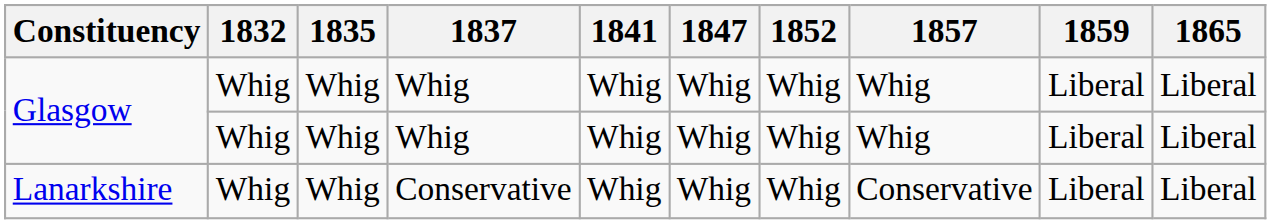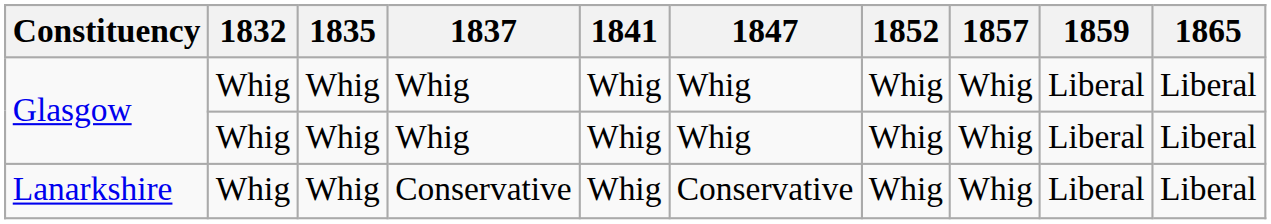(714, 190) Whig -> (765, 190) Conservative
(944, 190) Conservative -> (995, 190) Whig
